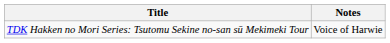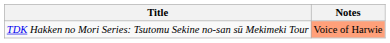(348, 29) no background -> (348, 29) lightsalmon background
